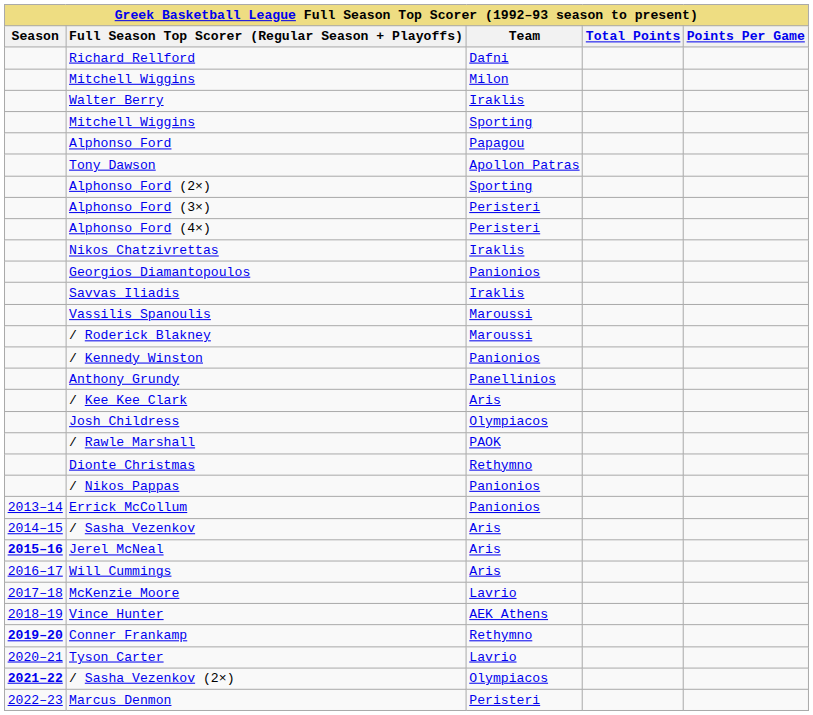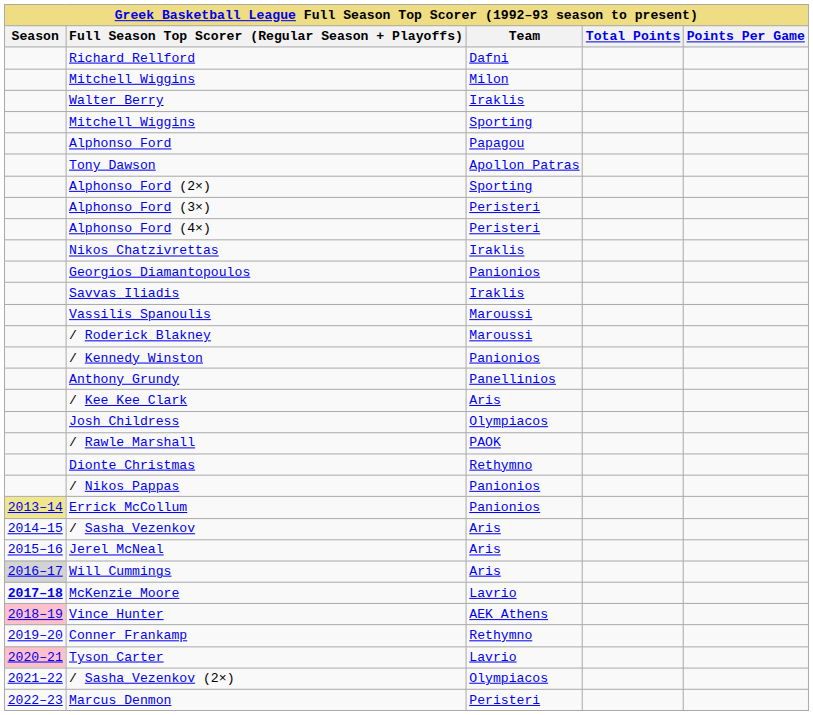(35, 507) no background -> (35, 507) khaki background
(35, 550) bold -> (35, 550) normal
(35, 572) no background -> (35, 572) lightgrey background
(35, 593) normal -> (35, 593) bold
(35, 614) no background -> (35, 614) pink background
(35, 636) bold -> (35, 636) normal
(35, 657) no background -> (35, 657) pink background
(35, 679) bold -> (35, 679) normal
